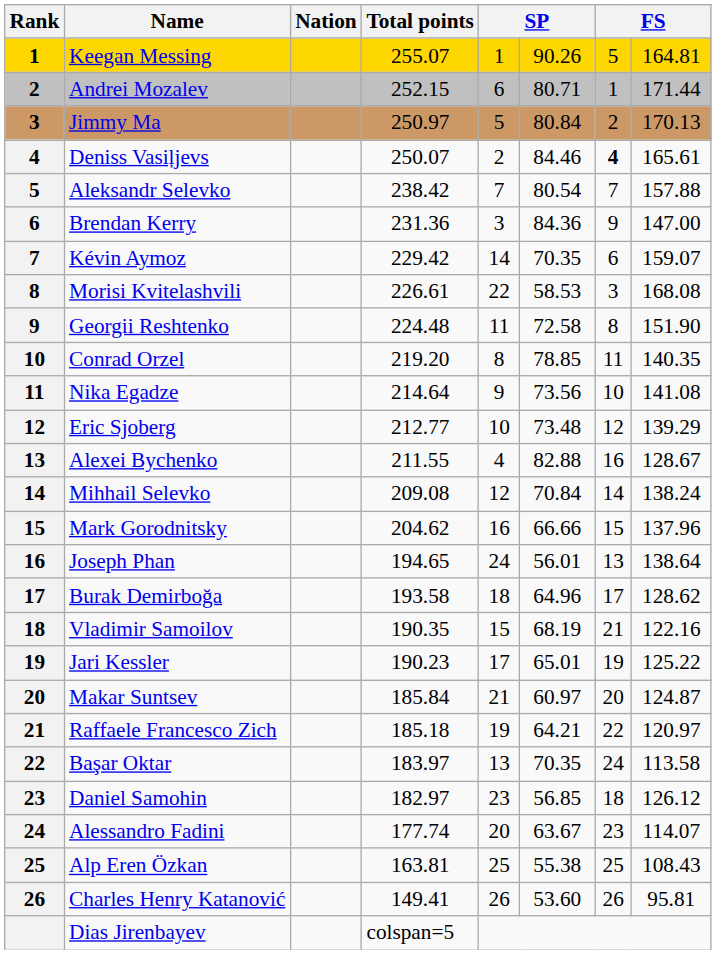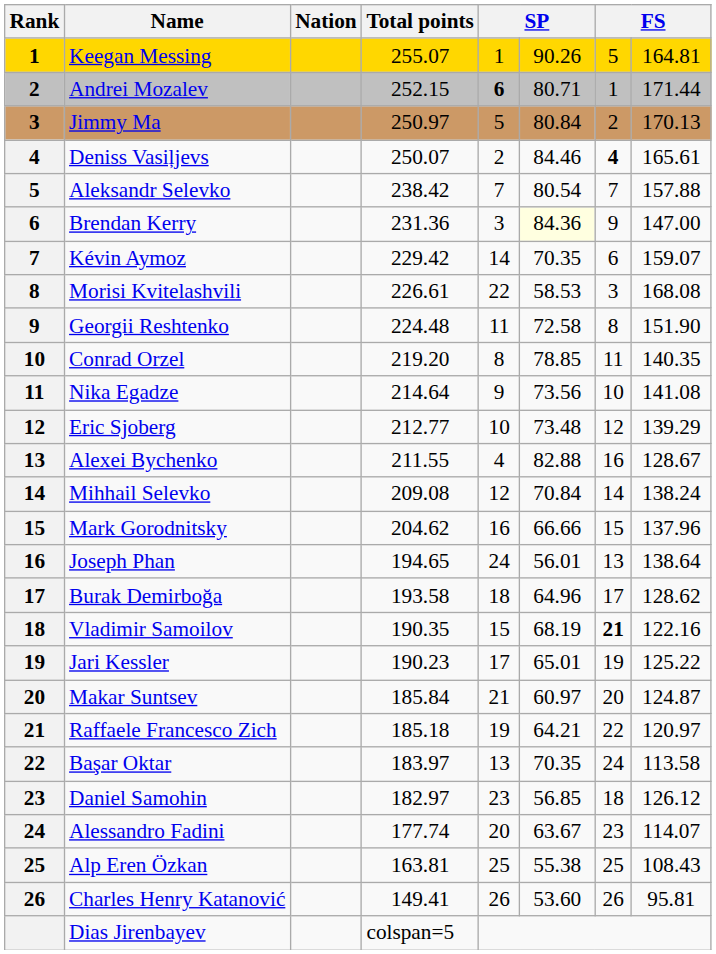(499, 88) normal -> (499, 88) bold
(557, 223) no background -> (557, 223) lightyellow background
(613, 628) normal -> (613, 628) bold
